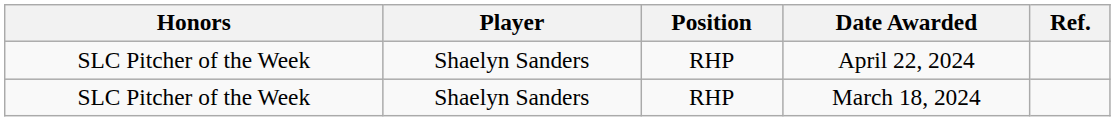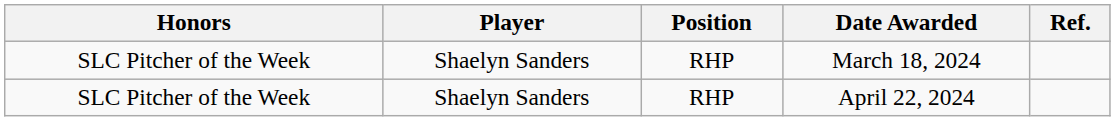rows swapped: (906, 97) <-> (906, 60)
